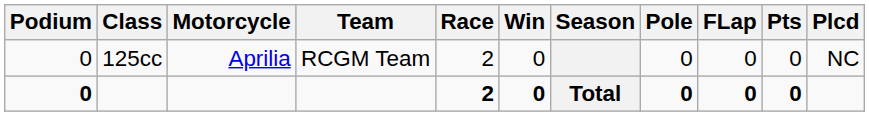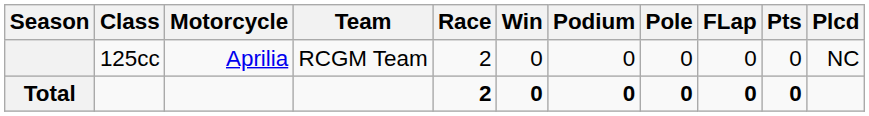columns swapped: (595, 22) <-> (51, 22)
